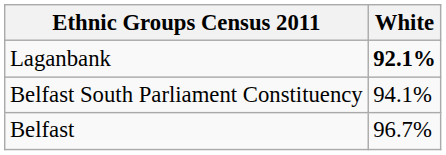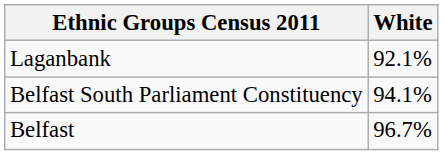(404, 58) bold -> (403, 58) normal
